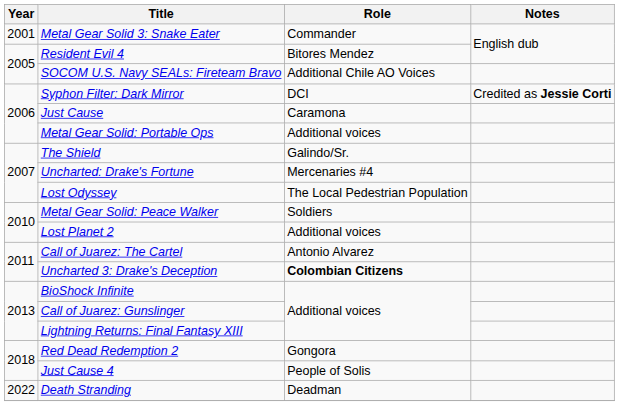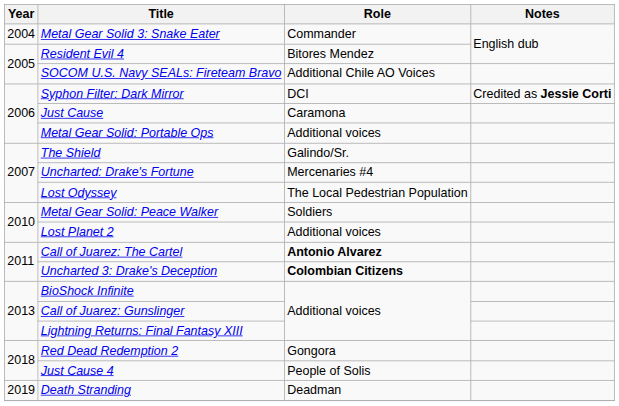(21, 34) 2001 -> (21, 34) 2004
(331, 251) normal -> (334, 251) bold
(21, 390) 2022 -> (21, 390) 2019
